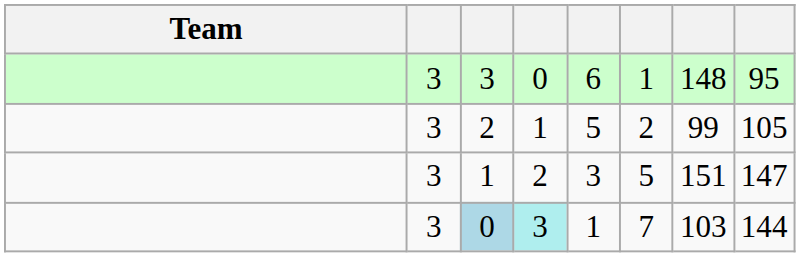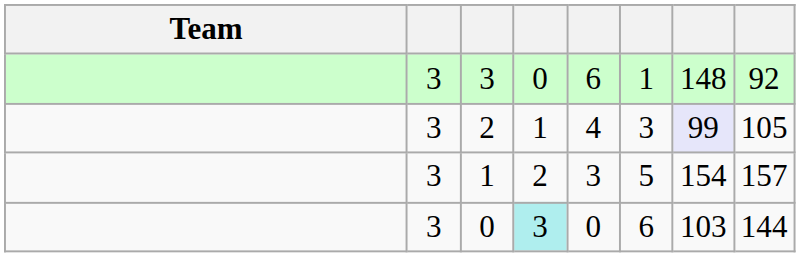(764, 78) 95 -> (764, 78) 92
(593, 127) 5 -> (593, 127) 4
(646, 127) 2 -> (646, 127) 3
(703, 127) no background -> (703, 127) lavender background
(703, 176) 151 -> (703, 176) 154
(764, 176) 147 -> (764, 176) 157
(487, 226) lightblue background -> (487, 226) no background
(593, 226) 1 -> (593, 226) 0
(646, 226) 7 -> (646, 226) 6
